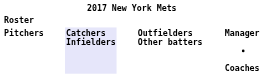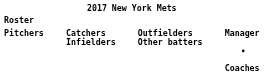(91, 38) lavender background -> (91, 38) no background
